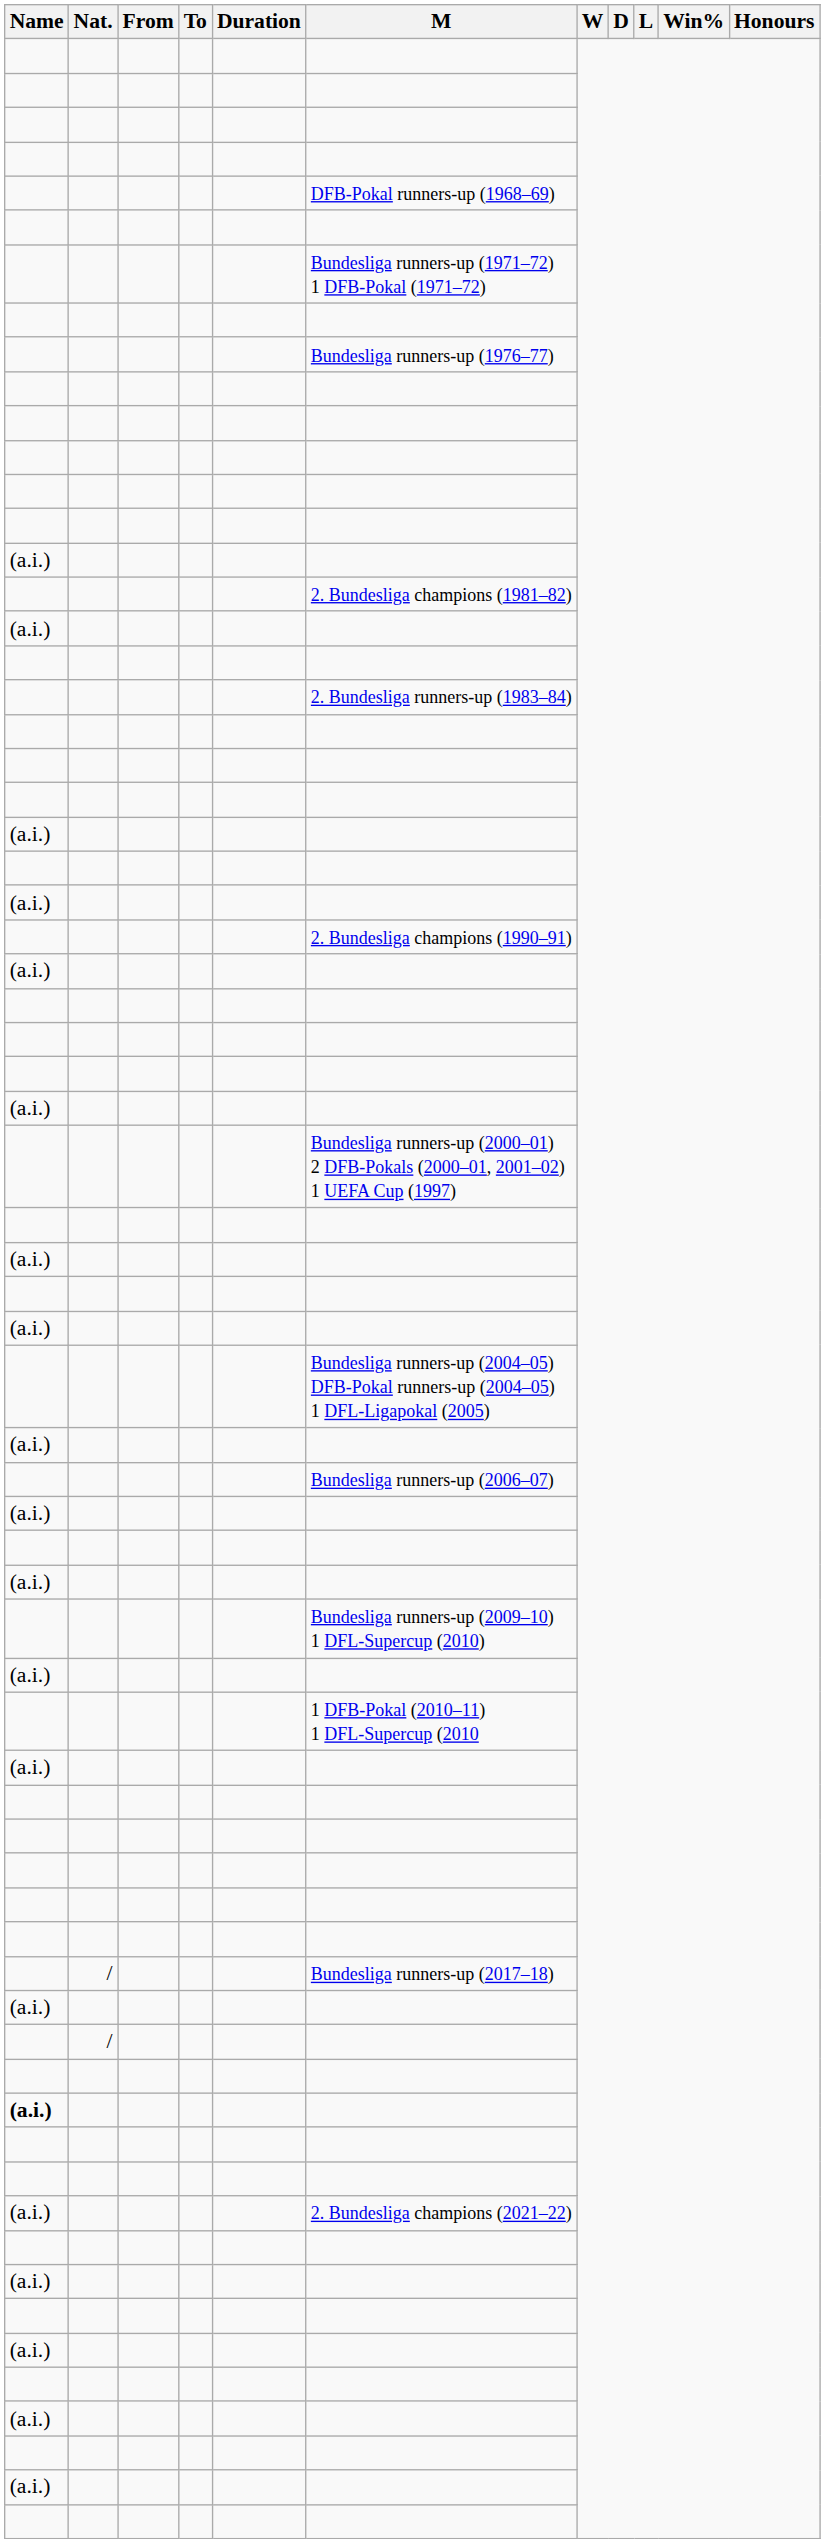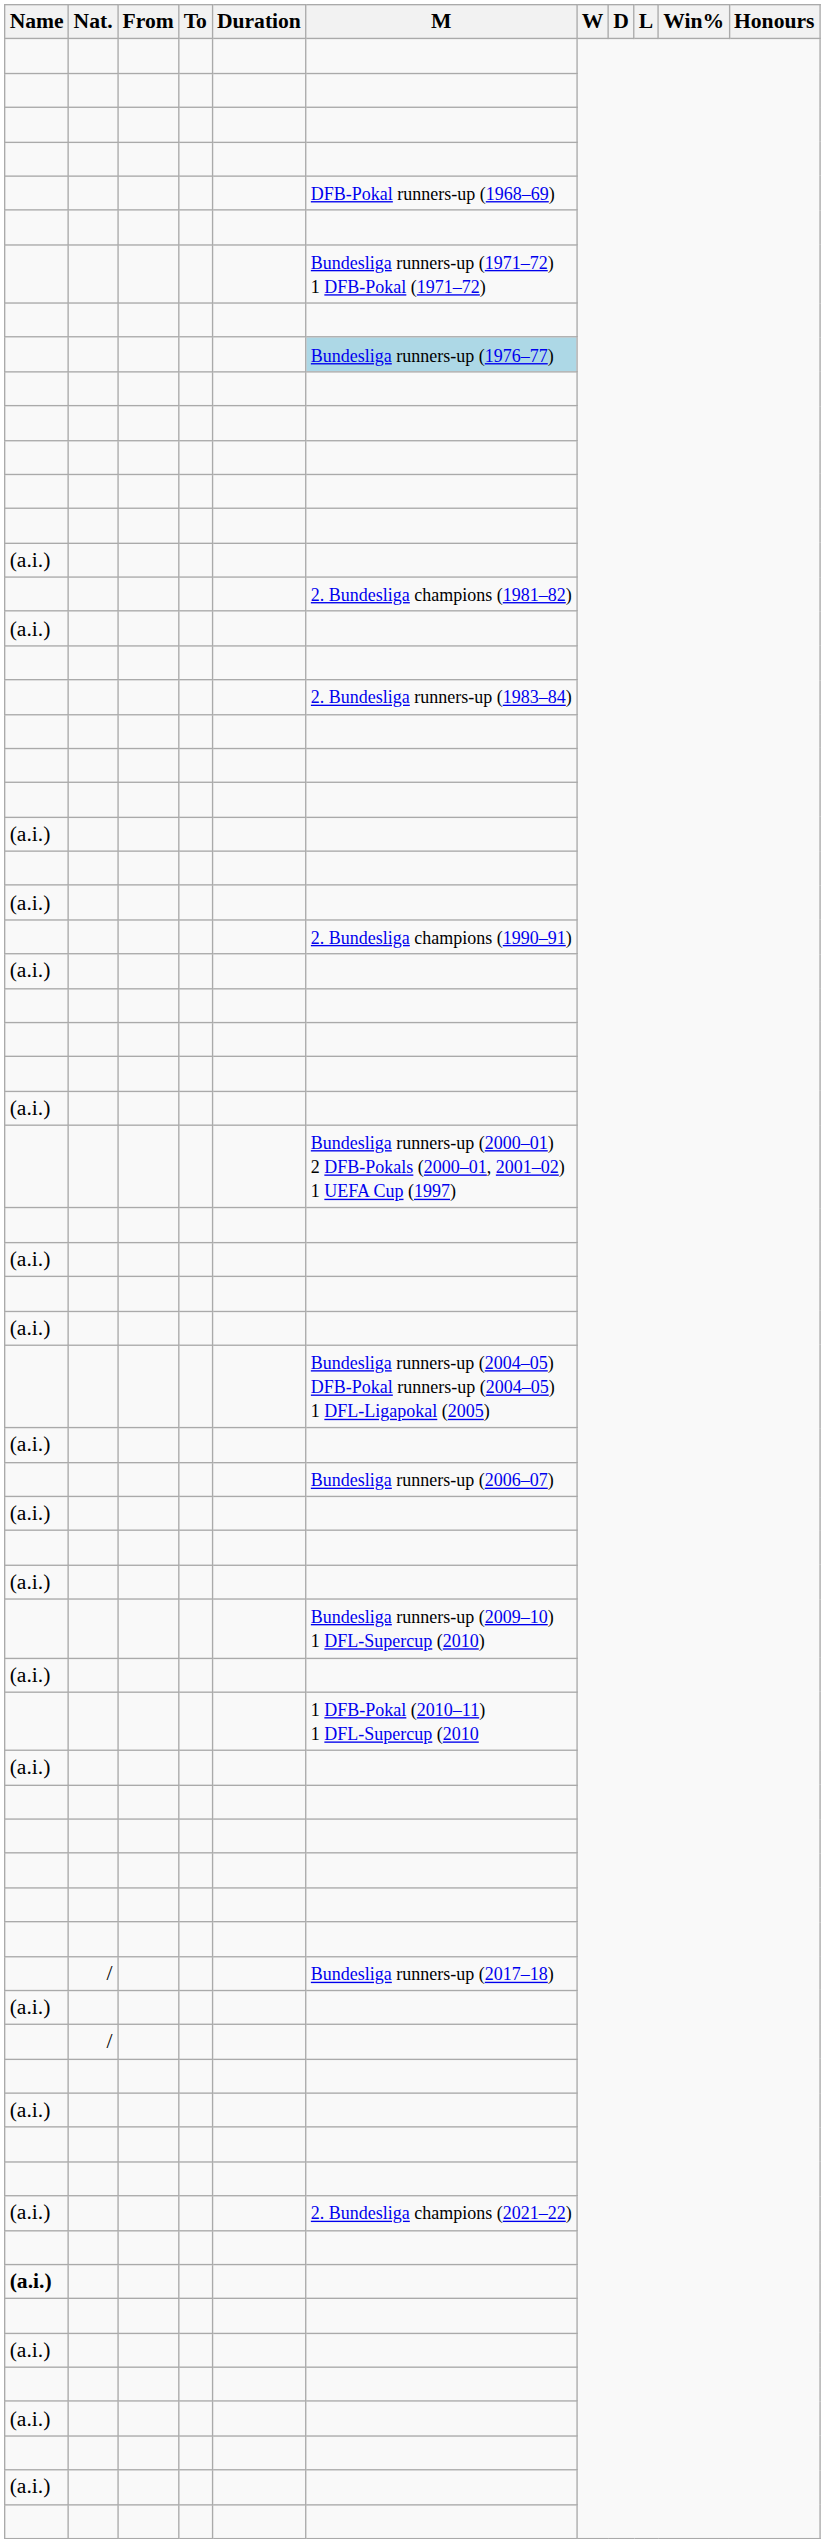(432, 355) no background -> (432, 355) lightblue background
(31, 2110) bold -> (30, 2110) normal
(30, 2281) normal -> (31, 2281) bold
